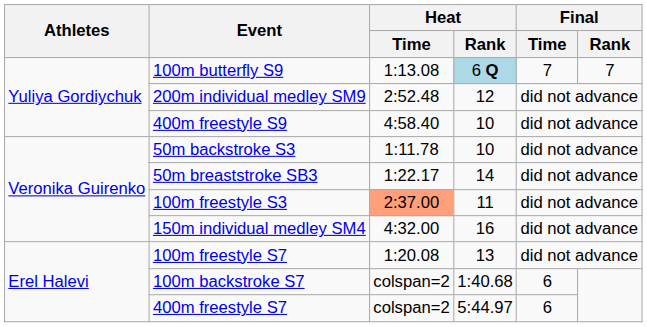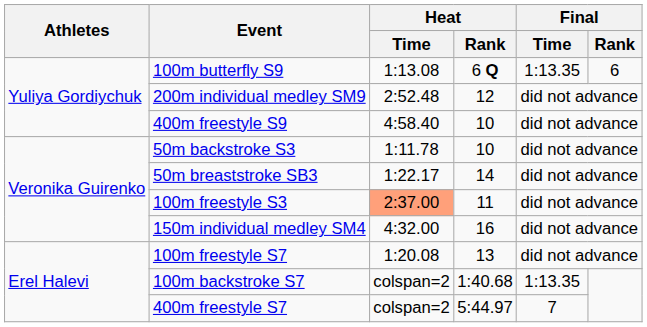(485, 70) lightblue background -> (485, 70) no background
(547, 70) 7 -> (552, 70) 1:13.35
(610, 70) 7 -> (615, 70) 6
(547, 281) 6 -> (552, 281) 1:13.35
(547, 307) 6 -> (552, 307) 7
